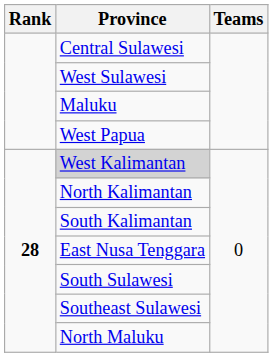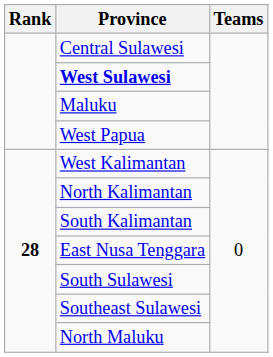(113, 76) normal -> (115, 76) bold
(123, 163) lightgrey background -> (123, 163) no background
